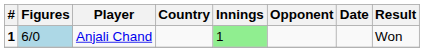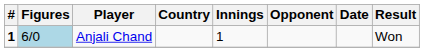(220, 36) lightgreen background -> (220, 36) no background
